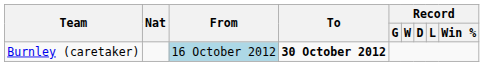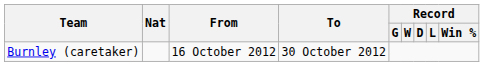(224, 52) lightblue background -> (224, 52) no background
(334, 52) bold -> (334, 52) normal
